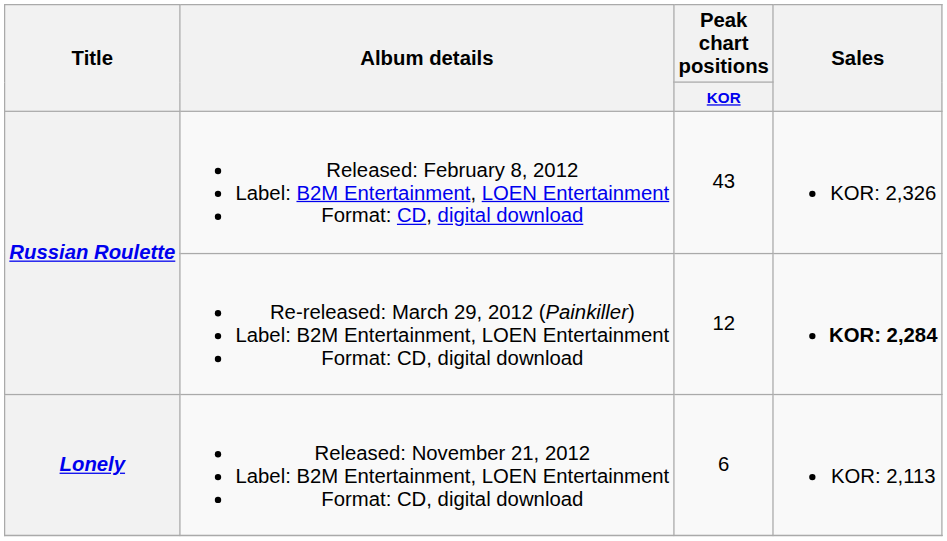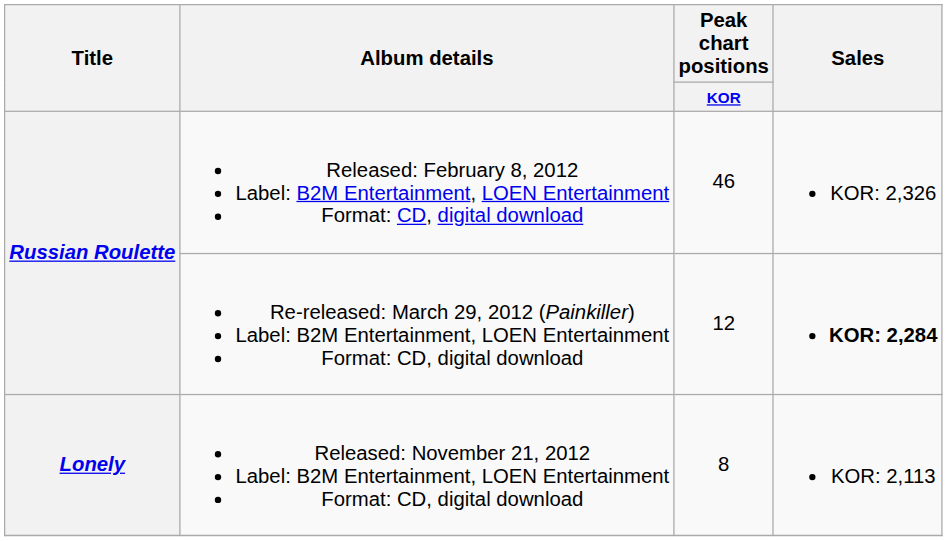(724, 182) 43 -> (724, 182) 46
(724, 464) 6 -> (724, 464) 8
